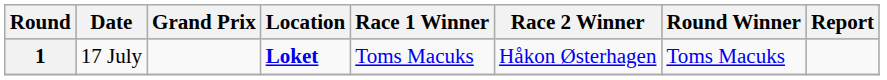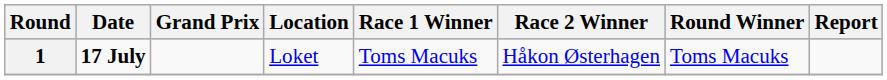(111, 56) normal -> (113, 56) bold
(292, 56) bold -> (294, 56) normal
